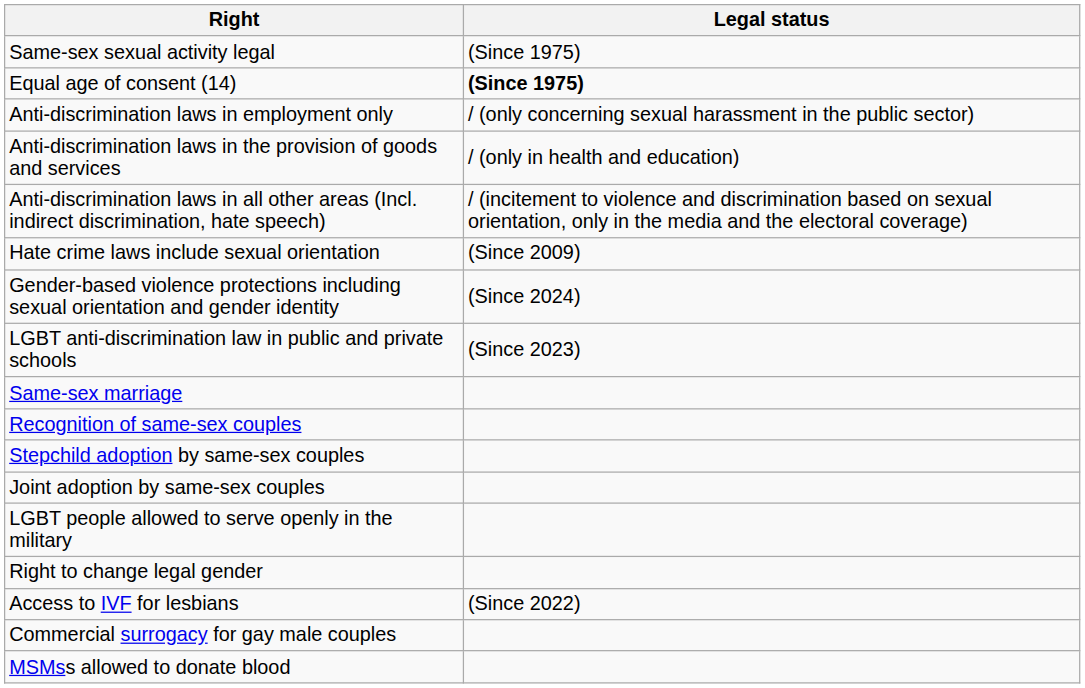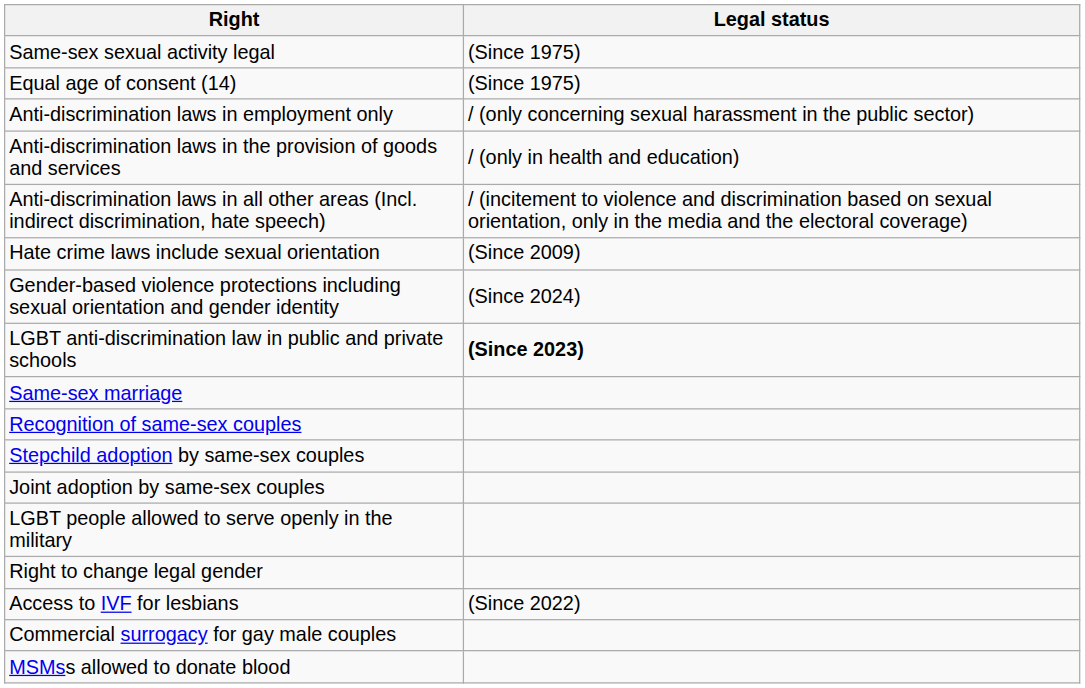(526, 83) bold -> (524, 83) normal
(524, 350) normal -> (526, 350) bold
